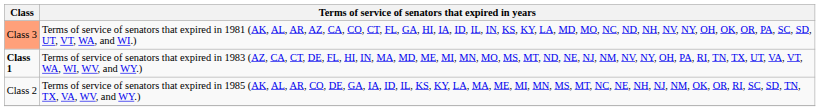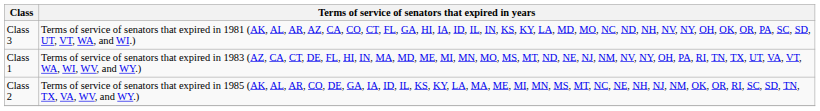(22, 35) lightsalmon background -> (18, 35) no background
(19, 63) bold -> (18, 63) normal
